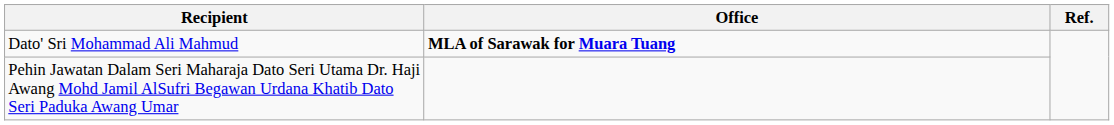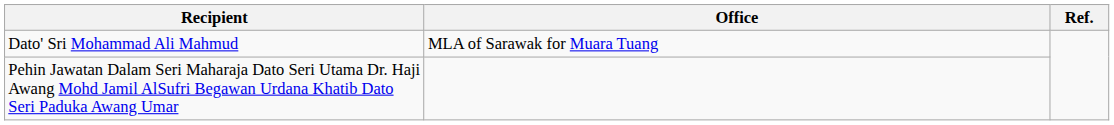(552, 43) bold -> (543, 43) normal
